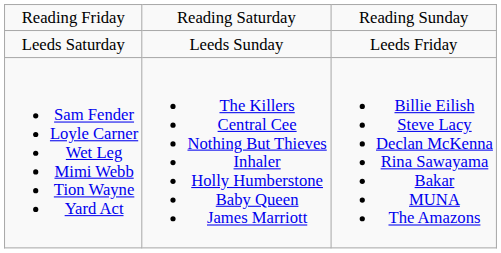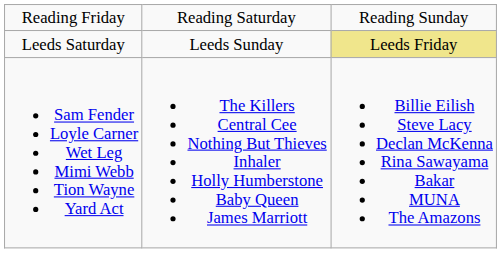(414, 44) no background -> (414, 44) khaki background
